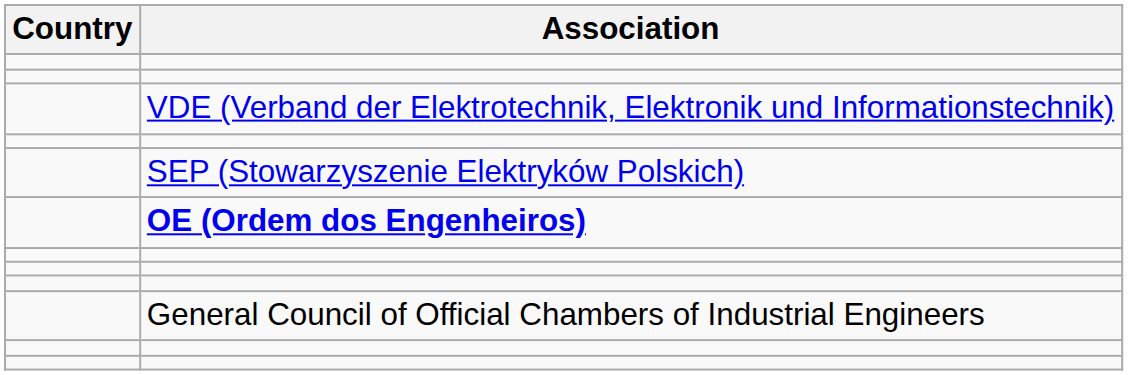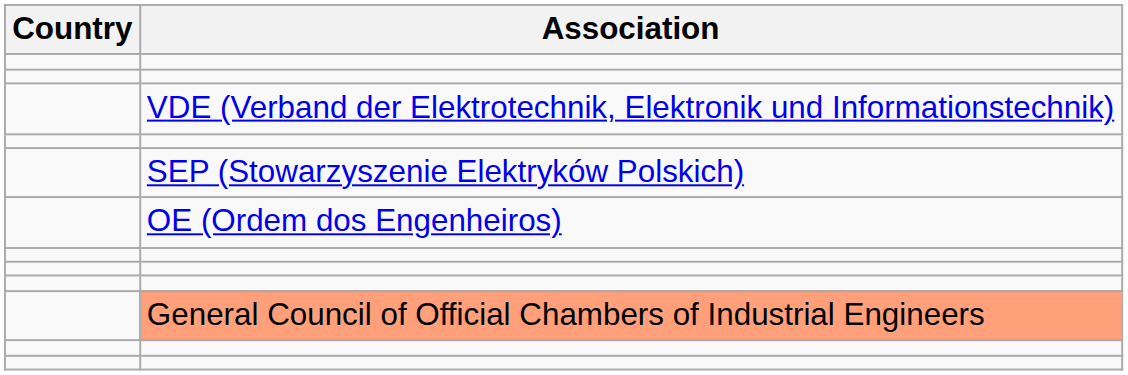(366, 221) bold -> (354, 221) normal
(566, 315) no background -> (566, 315) lightsalmon background
